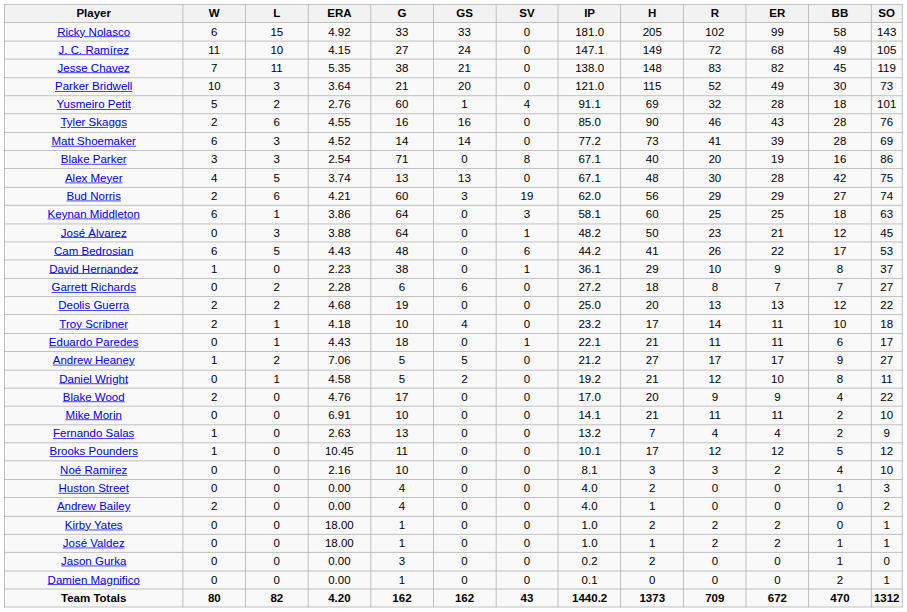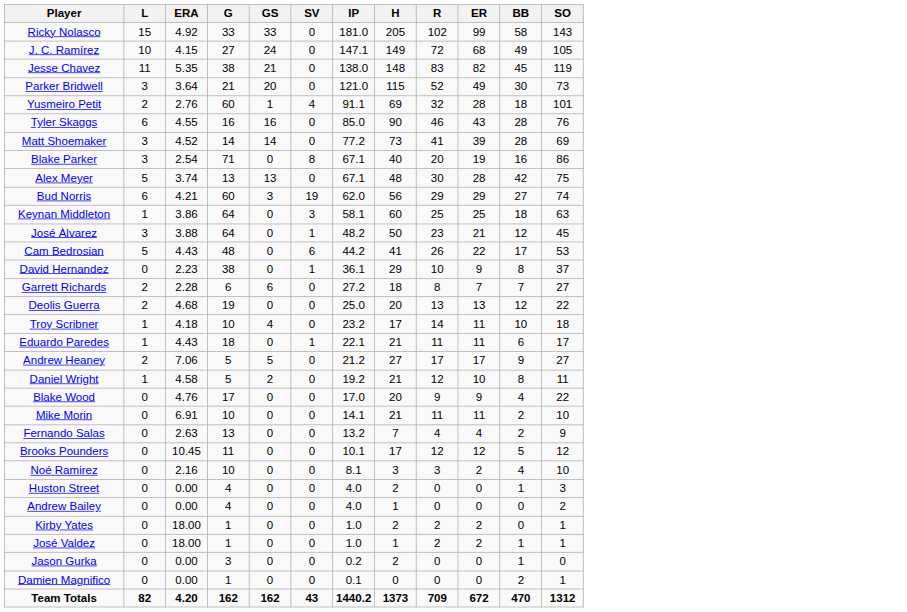- column: (214, 13)
